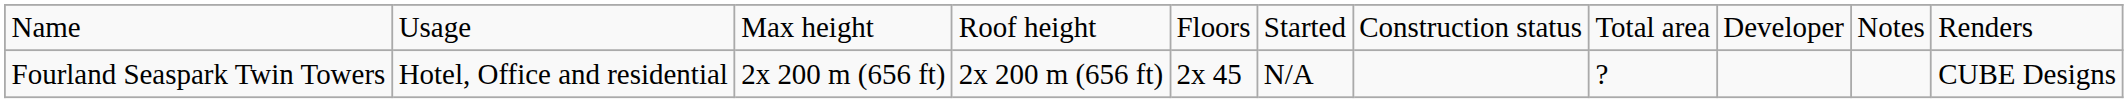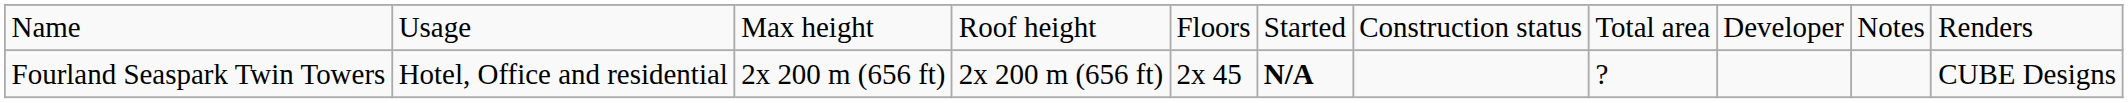(1289, 73) normal -> (1289, 73) bold
